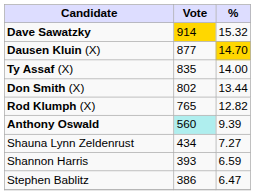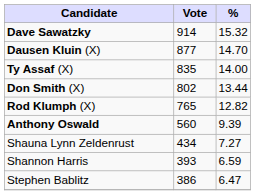(186, 32) gold background -> (186, 32) no background
(233, 50) gold background -> (233, 50) no background
(186, 124) paleturquoise background -> (186, 124) no background
